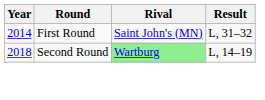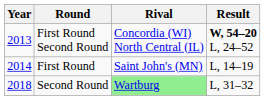+ row: (73, 40)
(230, 33) L, 31–32 -> (231, 66) L, 14–19
(230, 52) L, 14–19 -> (231, 85) L, 31–32
